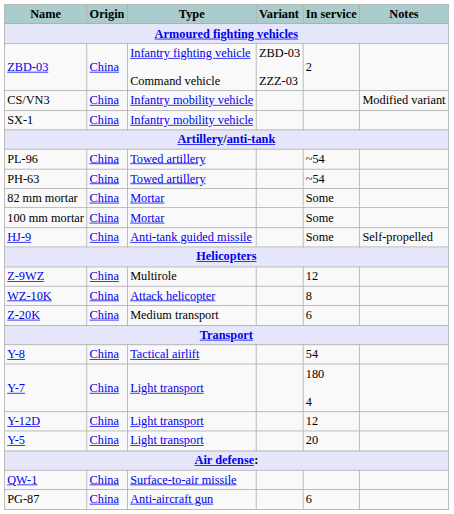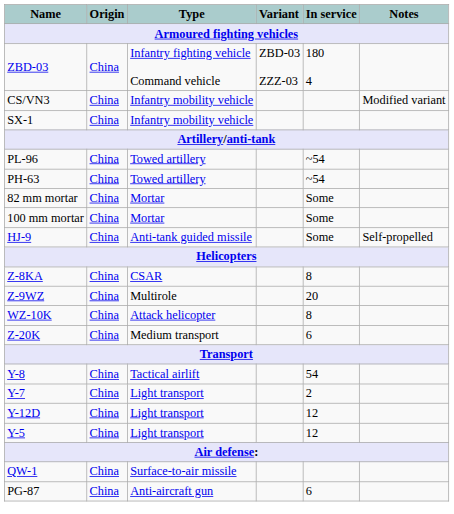(309, 67) 2 -> (315, 67) 180 4
+ row: (25, 276)
(312, 276) 12 -> (312, 295) 20
(315, 388) 180 4 -> (309, 393) 2
(312, 440) 20 -> (312, 432) 12
